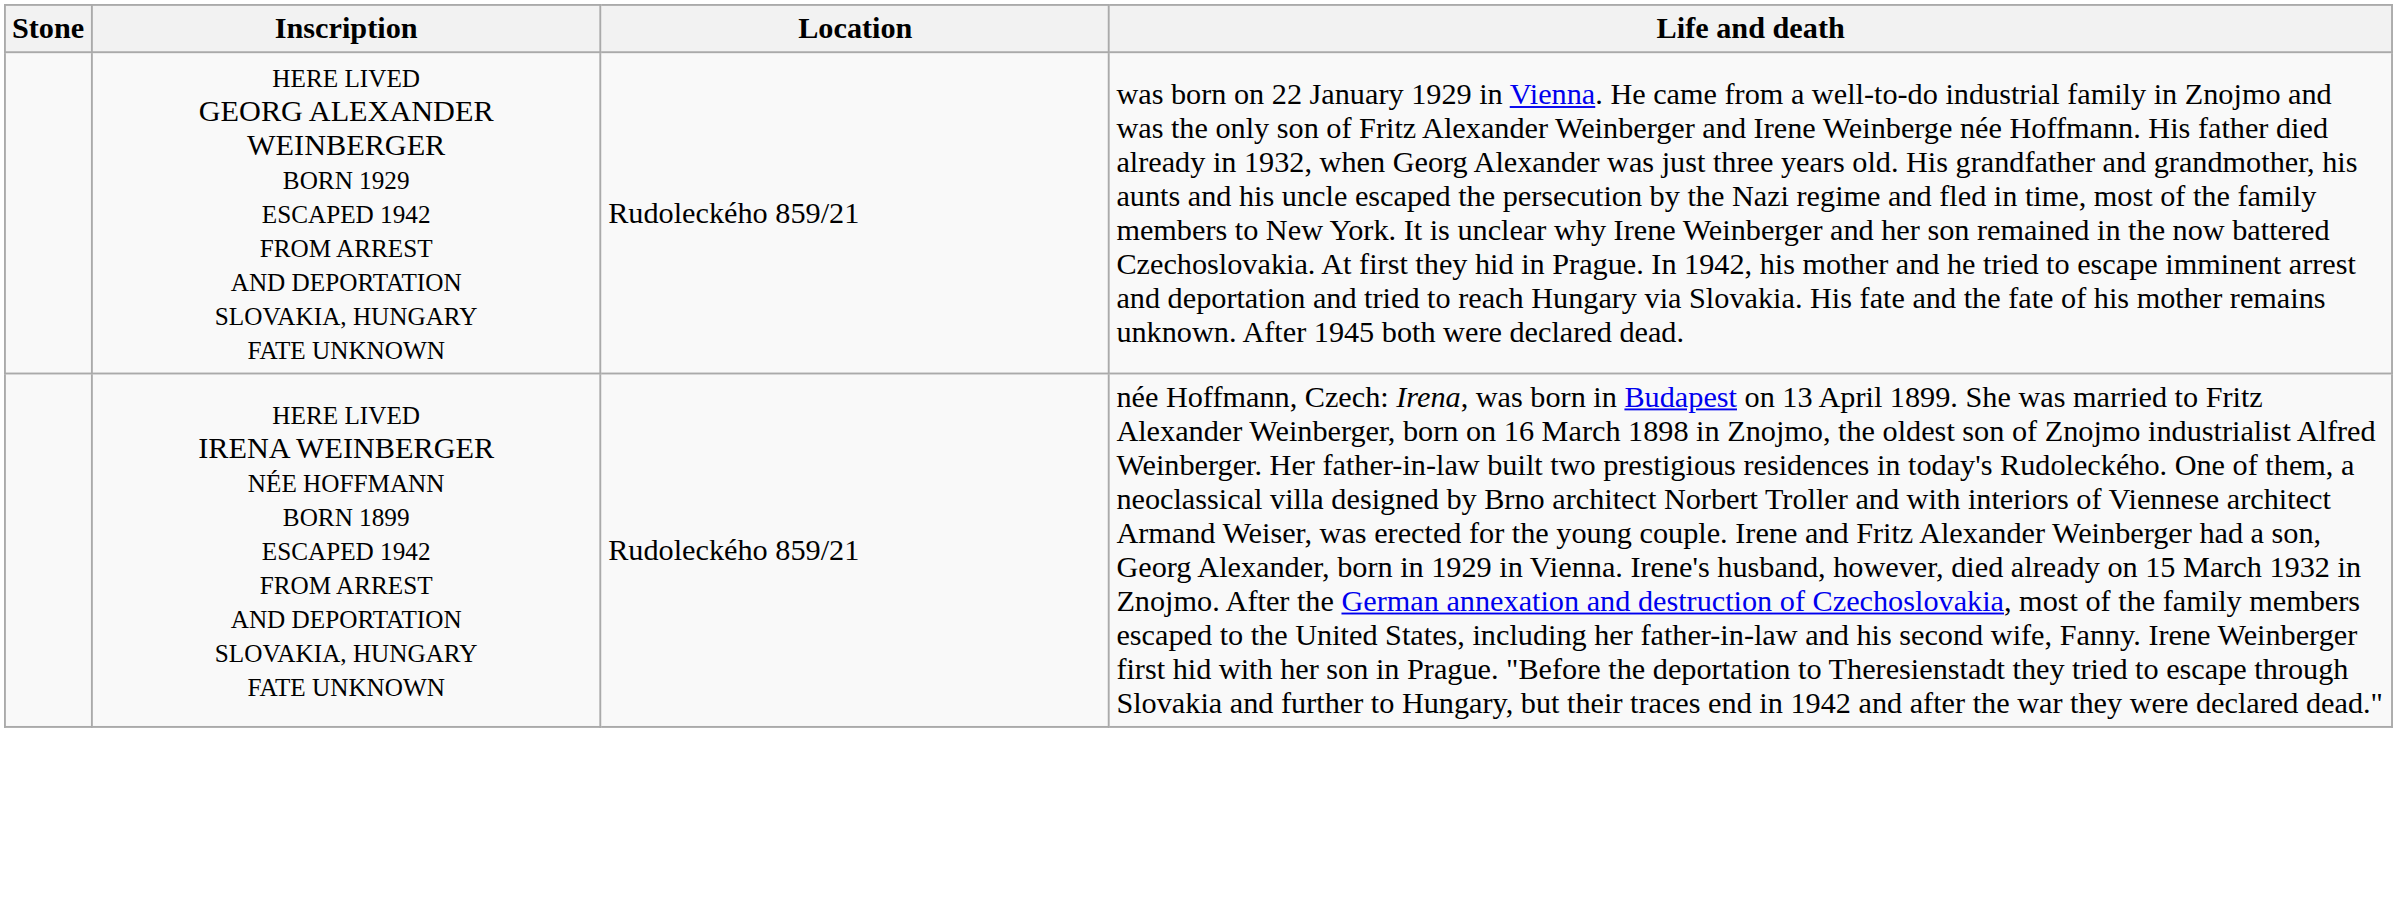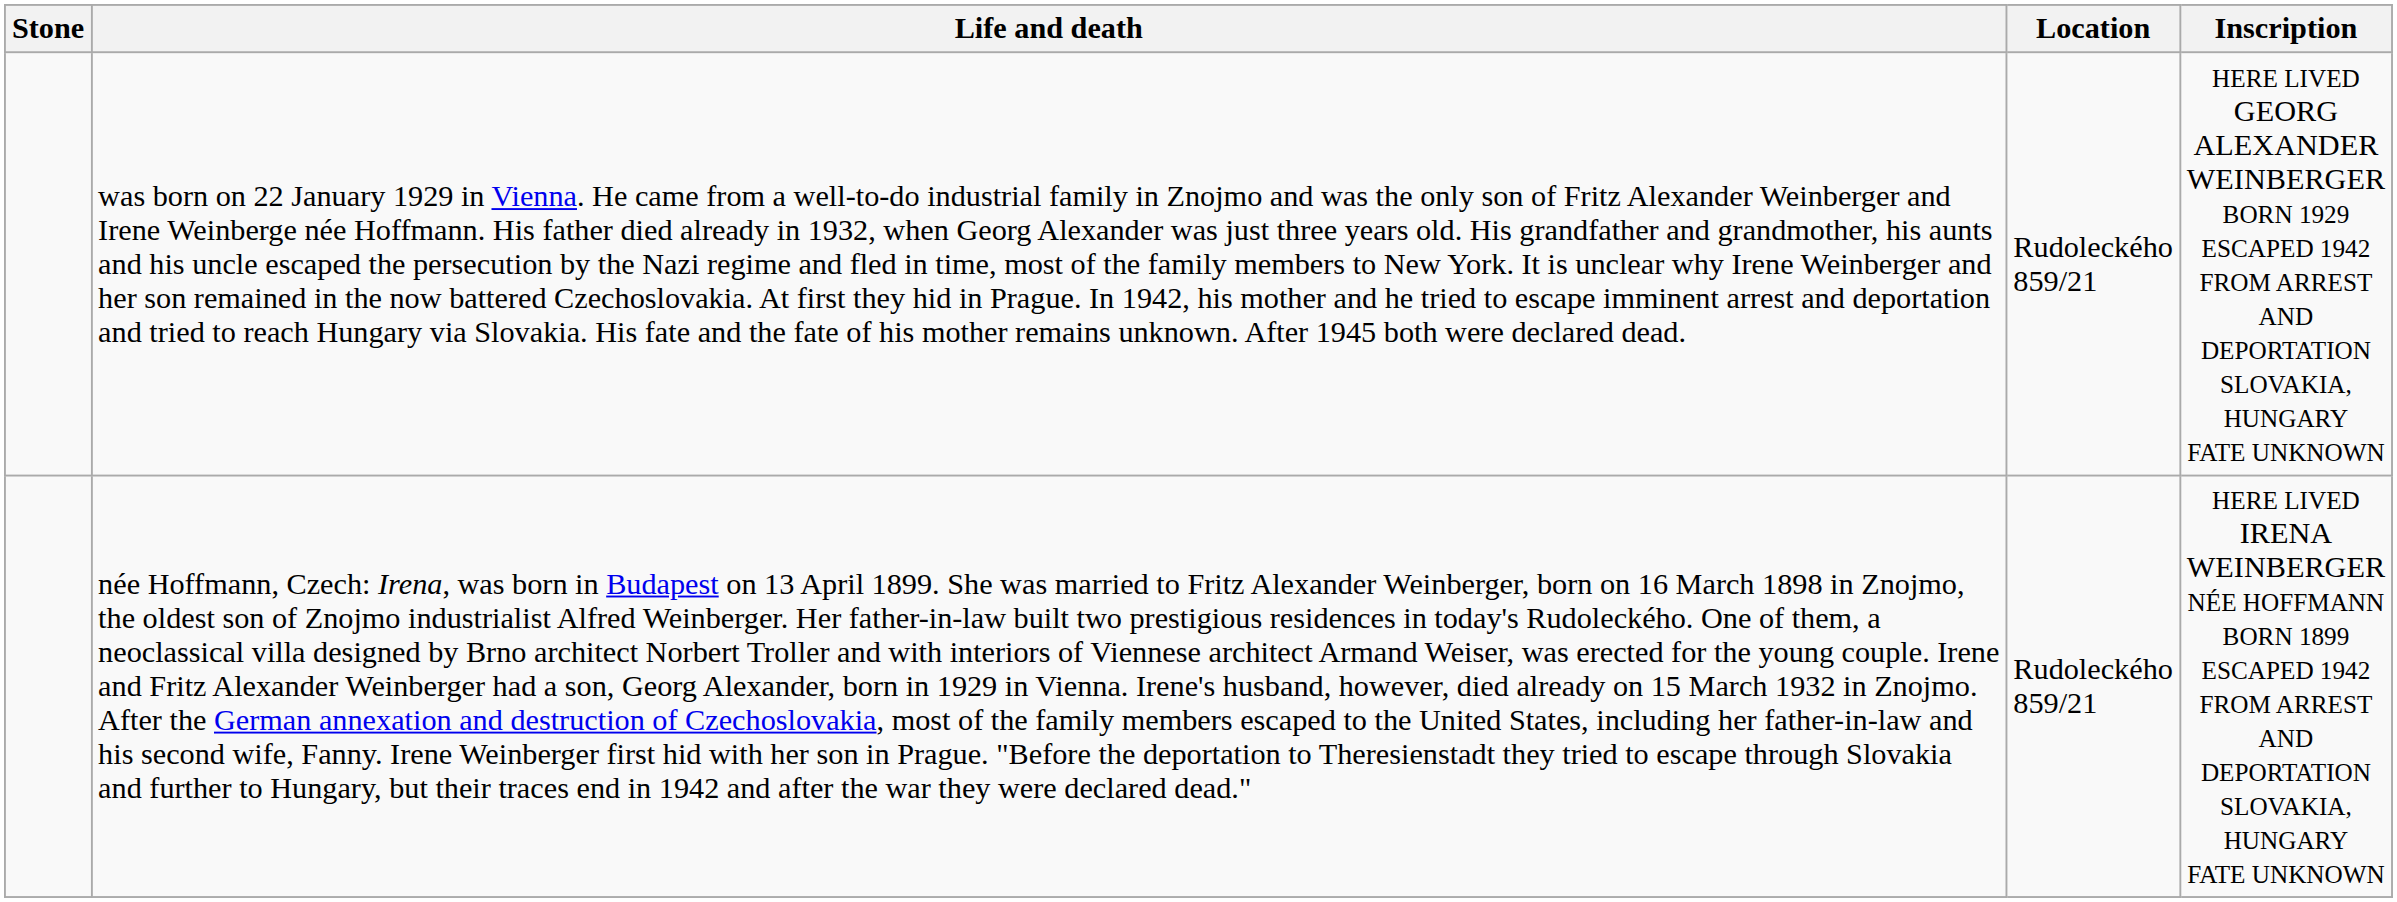columns swapped: (346, 28) <-> (1751, 28)
